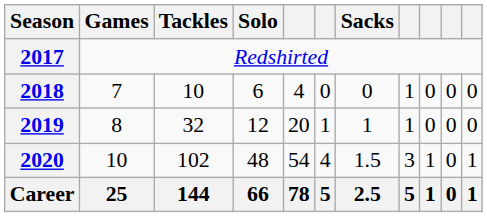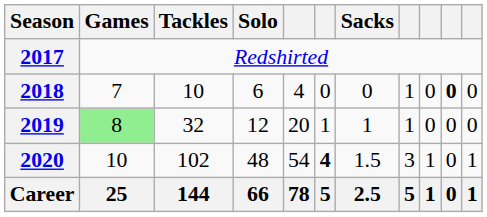(451, 90) normal -> (451, 90) bold
(117, 125) no background -> (117, 125) lightgreen background
(325, 159) normal -> (325, 159) bold
